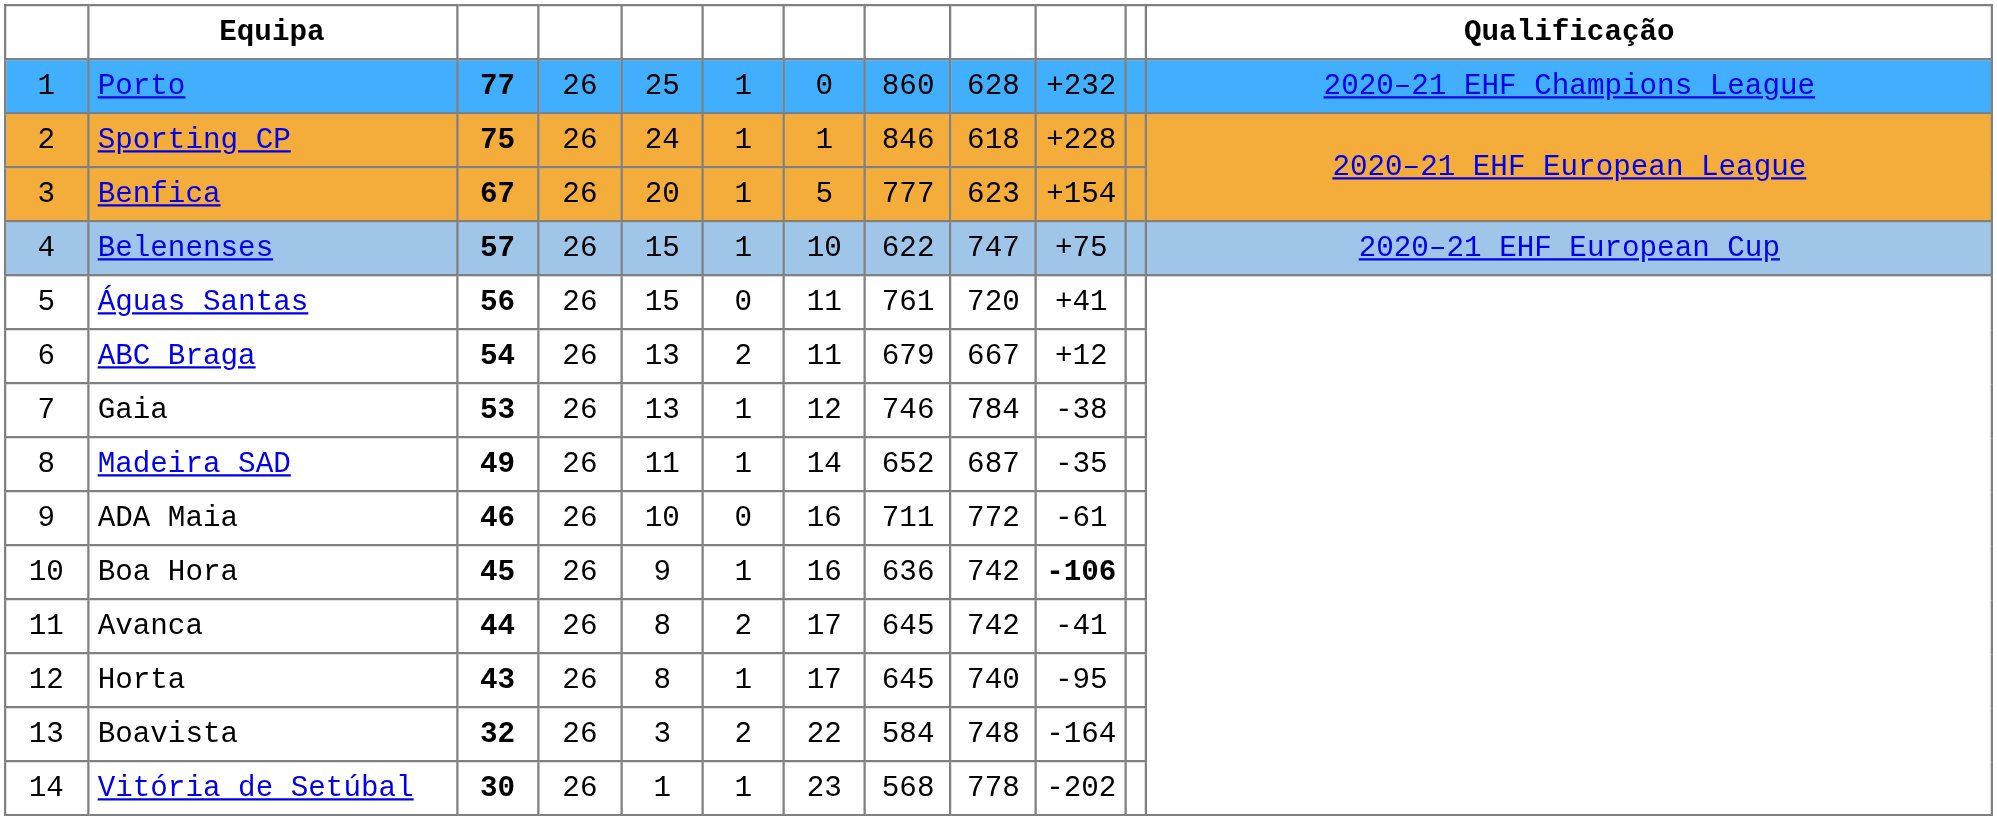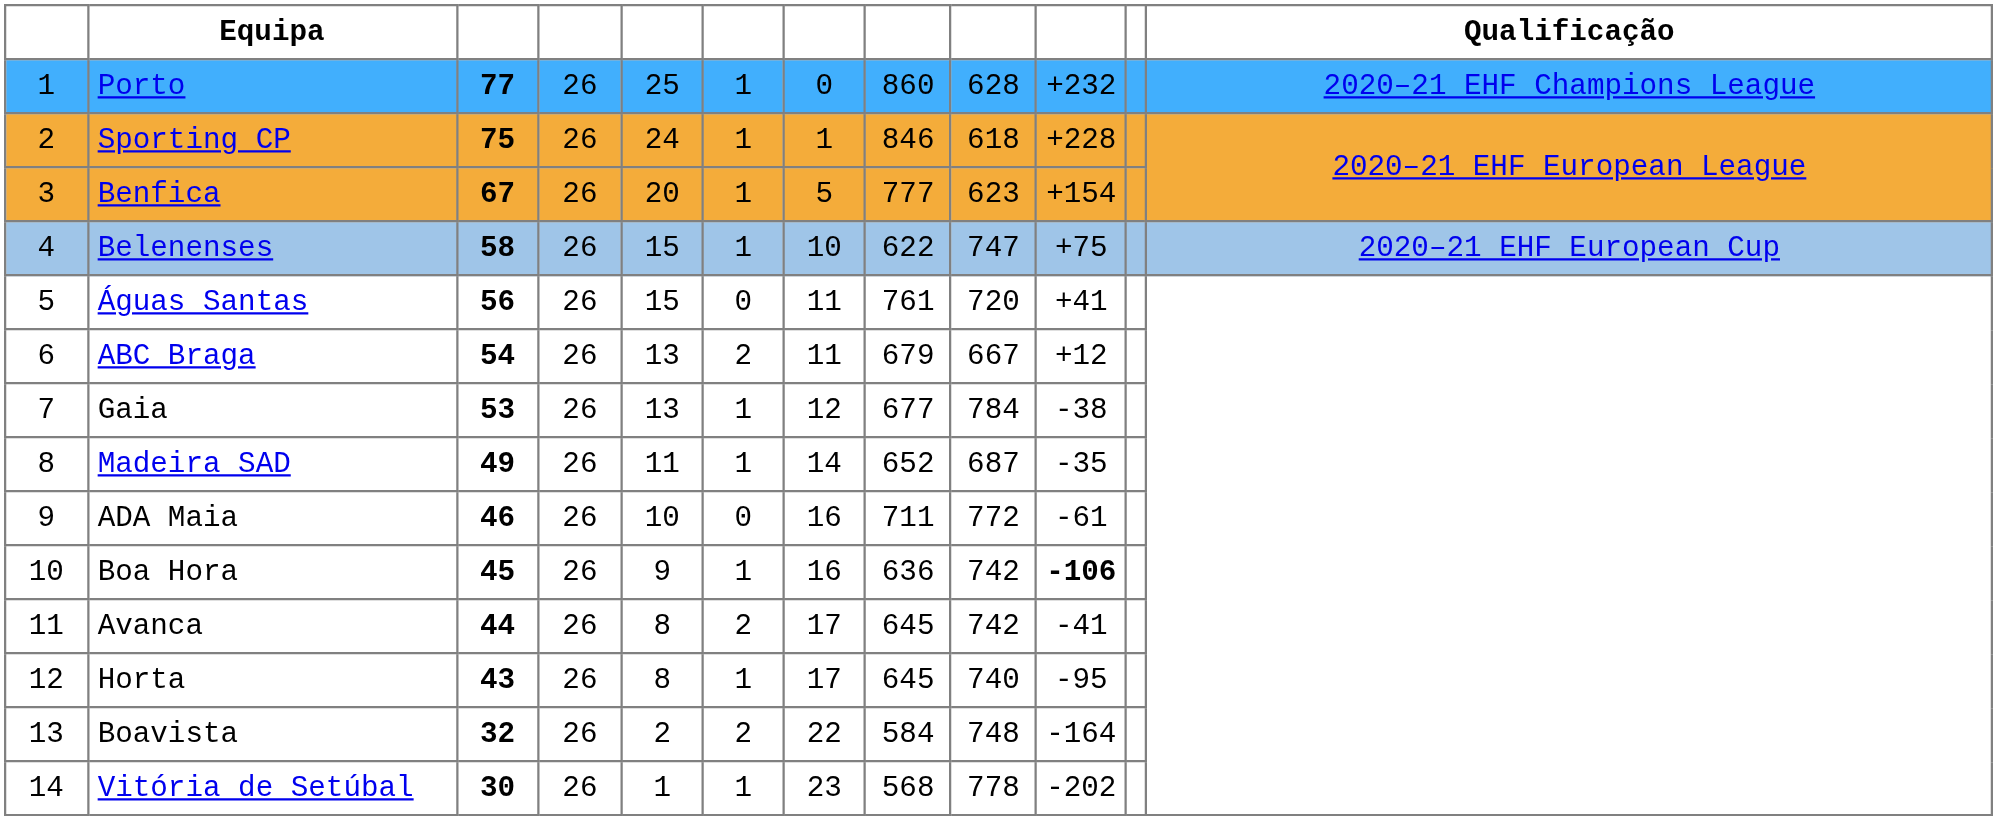(498, 248) 57 -> (498, 248) 58
(908, 410) 746 -> (908, 410) 677
(662, 734) 3 -> (662, 734) 2
